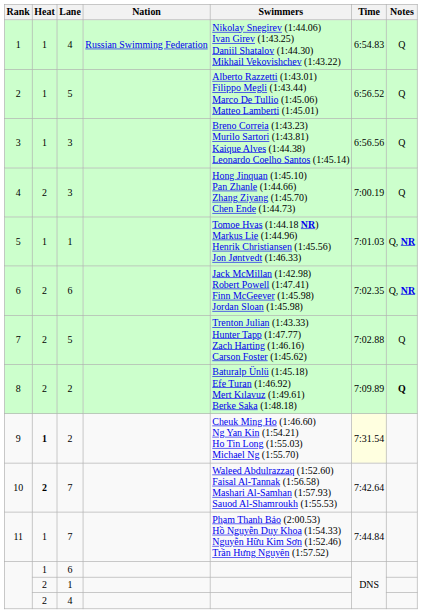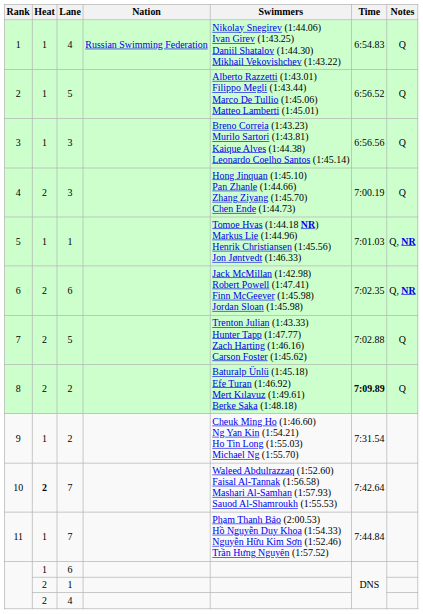(369, 389) normal -> (369, 389) bold
(402, 389) bold -> (402, 389) normal
(45, 438) bold -> (45, 438) normal
(369, 438) lightyellow background -> (369, 438) no background
